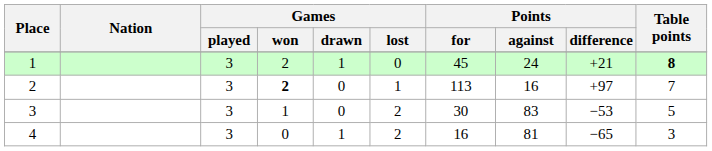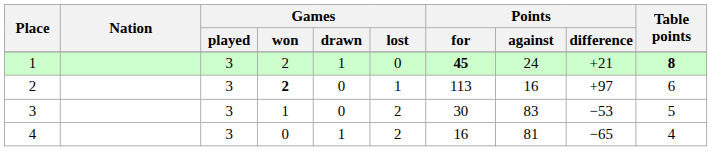(461, 63) normal -> (461, 63) bold
(671, 87) 7 -> (671, 87) 6
(671, 134) 3 -> (671, 134) 4
